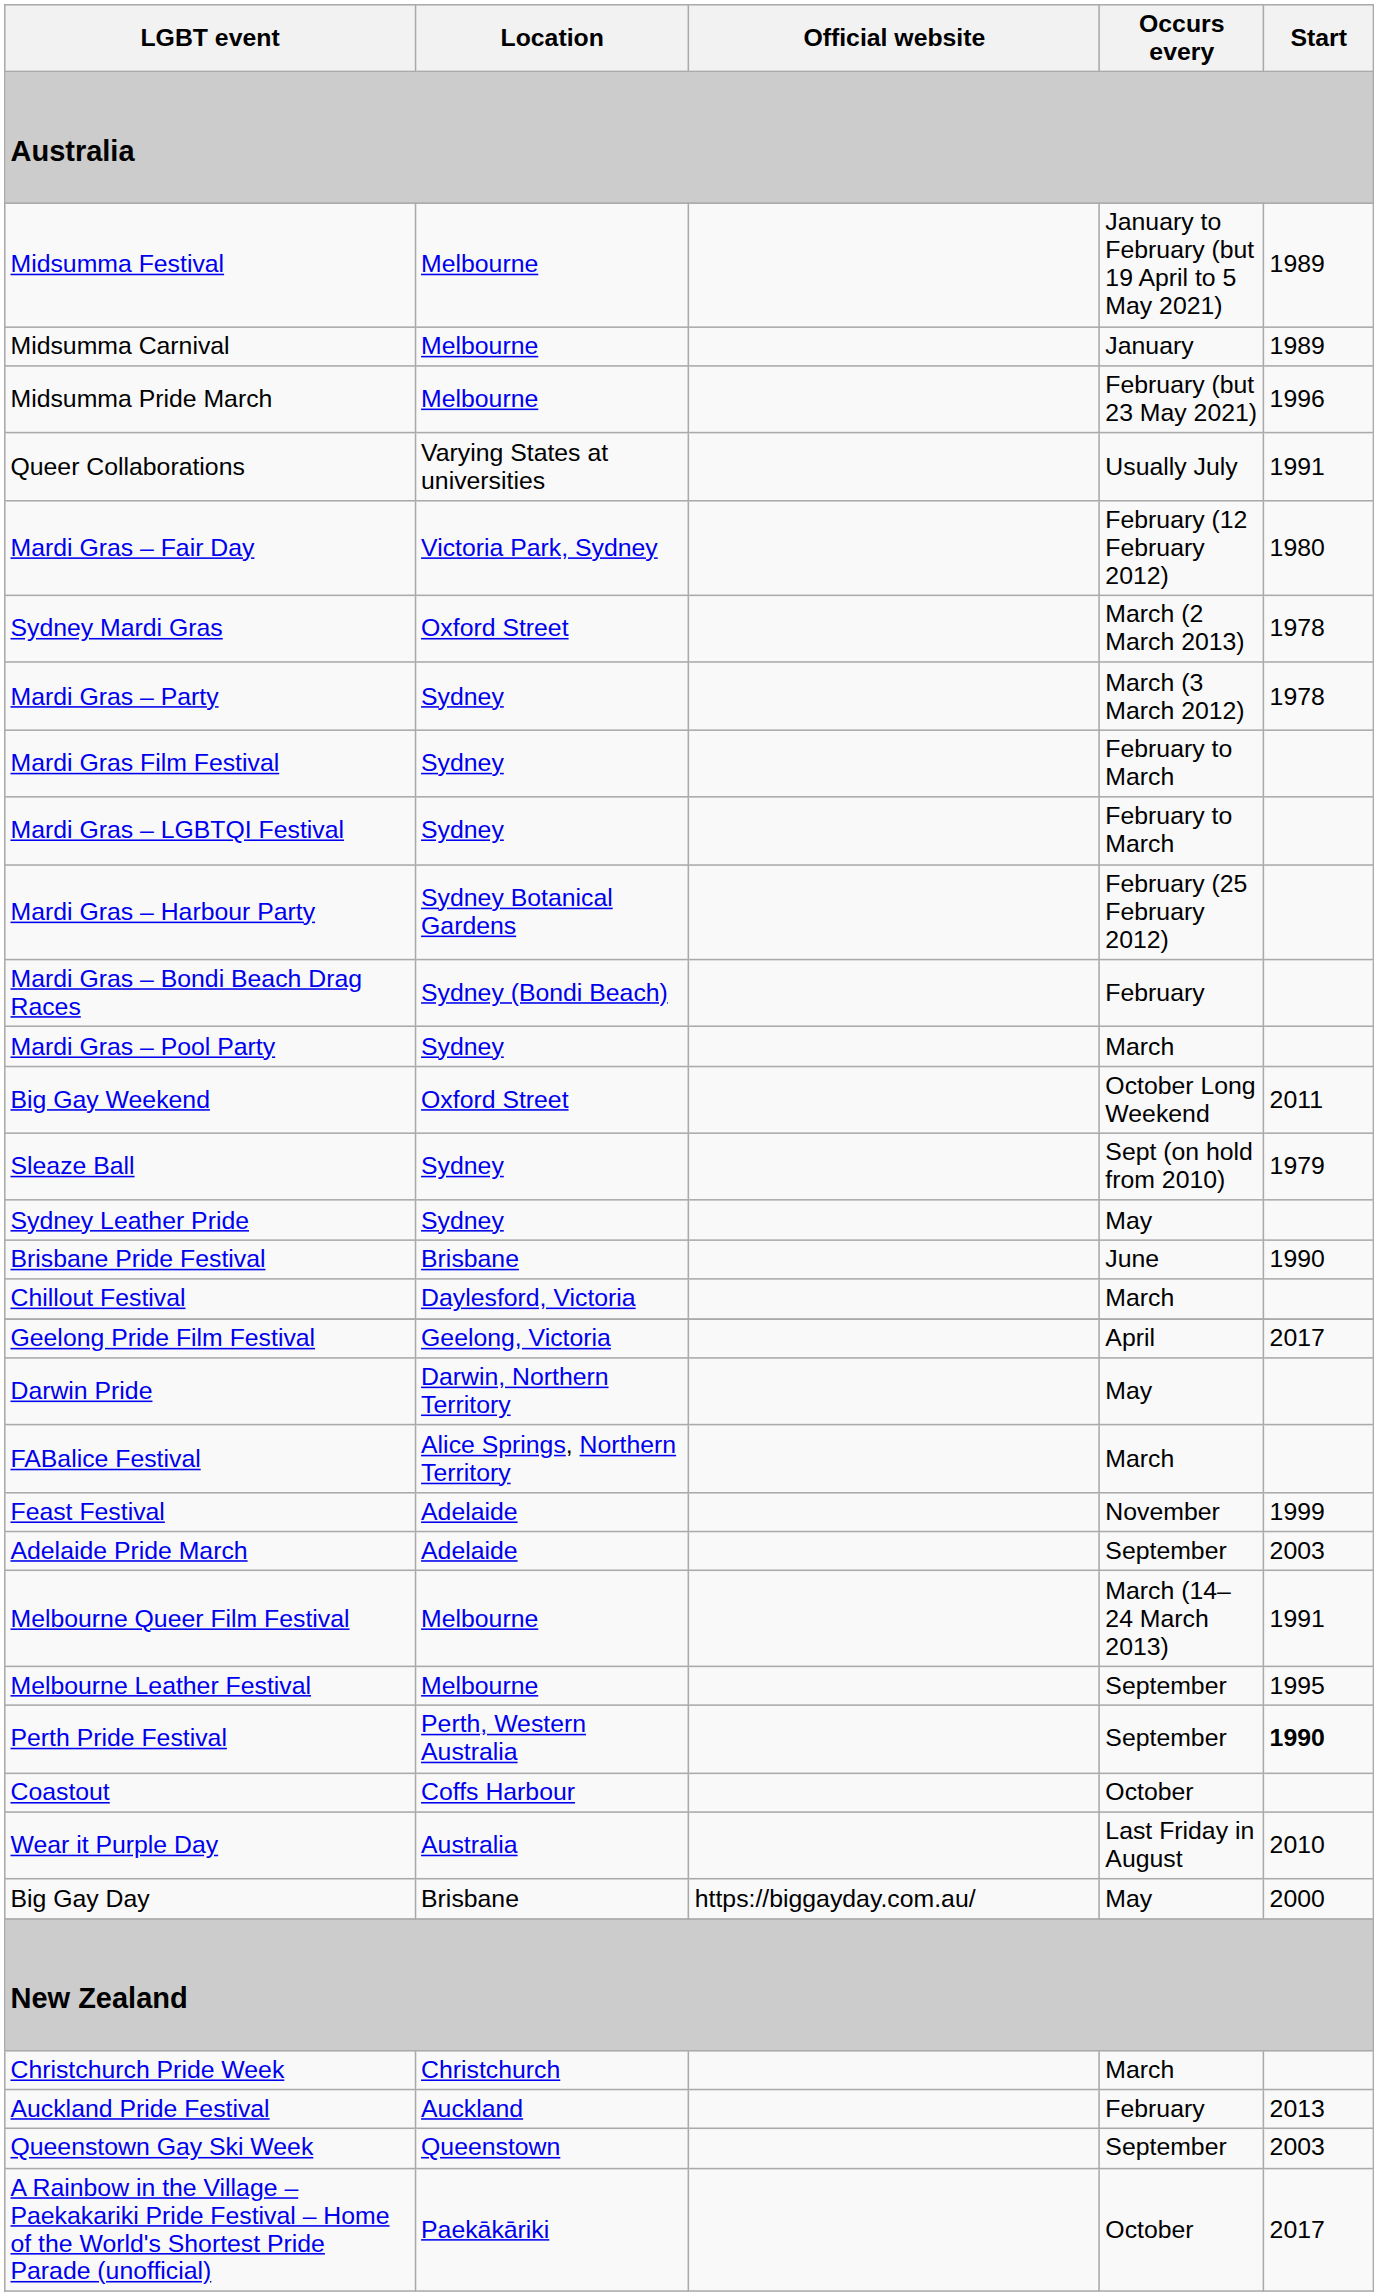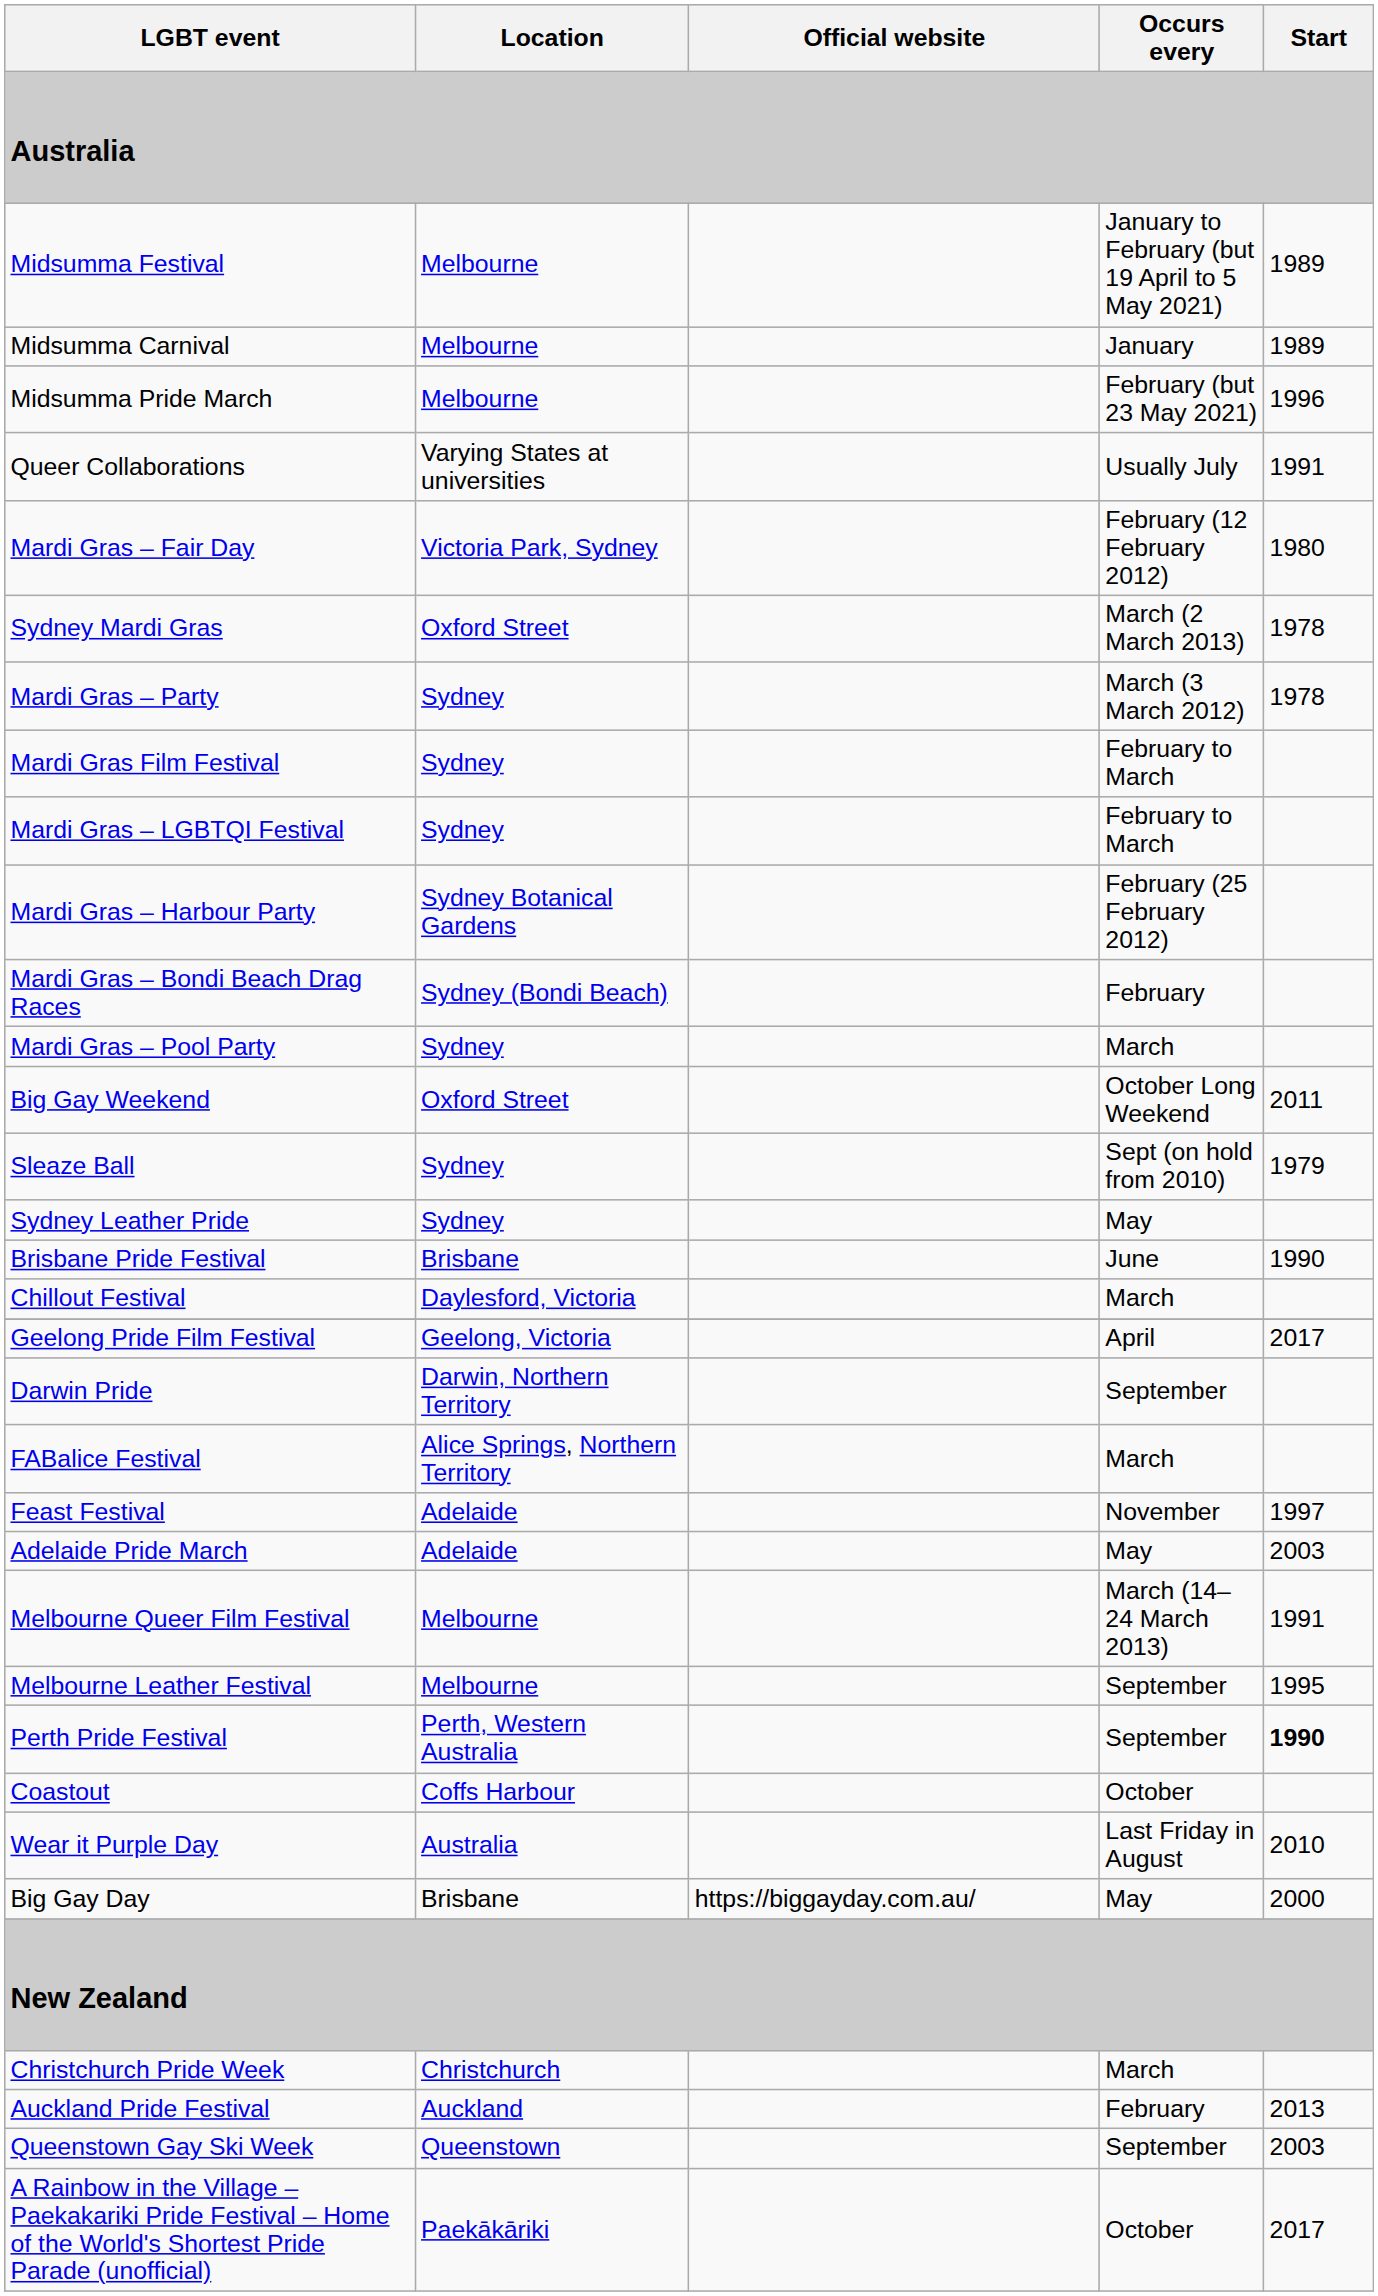(1129, 1391) May -> (1166, 1391) September
(1297, 1511) 1999 -> (1297, 1511) 1997
(1166, 1551) September -> (1129, 1551) May
